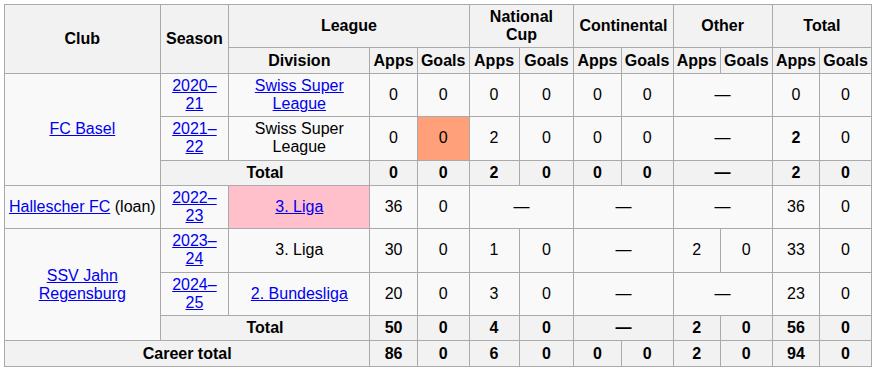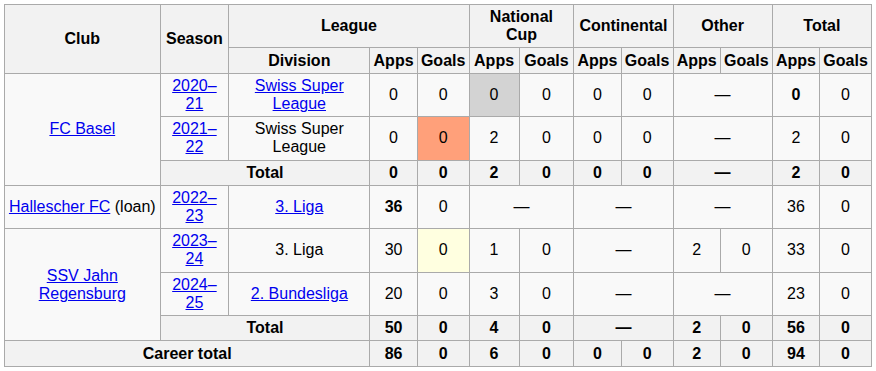(494, 94) no background -> (494, 94) lightgrey background
(796, 94) normal -> (796, 94) bold
(796, 138) bold -> (796, 138) normal
(299, 207) pink background -> (299, 207) no background
(394, 207) normal -> (394, 207) bold
(443, 250) no background -> (443, 250) lightyellow background
